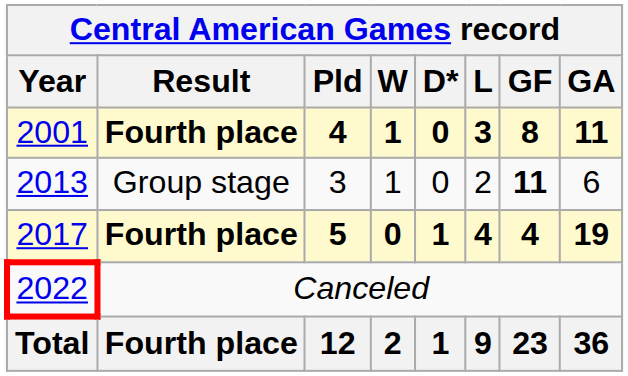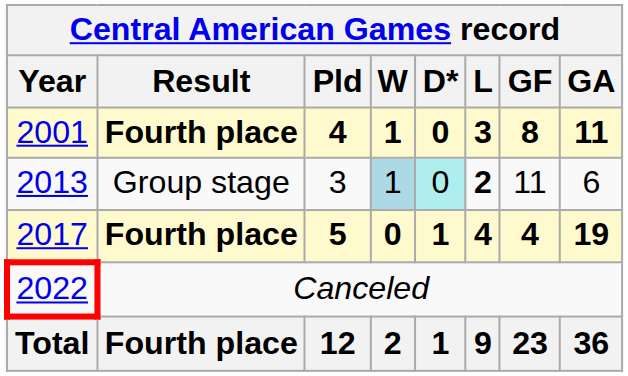(393, 183) no background -> (393, 183) lightblue background
(441, 183) no background -> (441, 183) paleturquoise background
(483, 183) normal -> (483, 183) bold
(530, 183) bold -> (530, 183) normal
